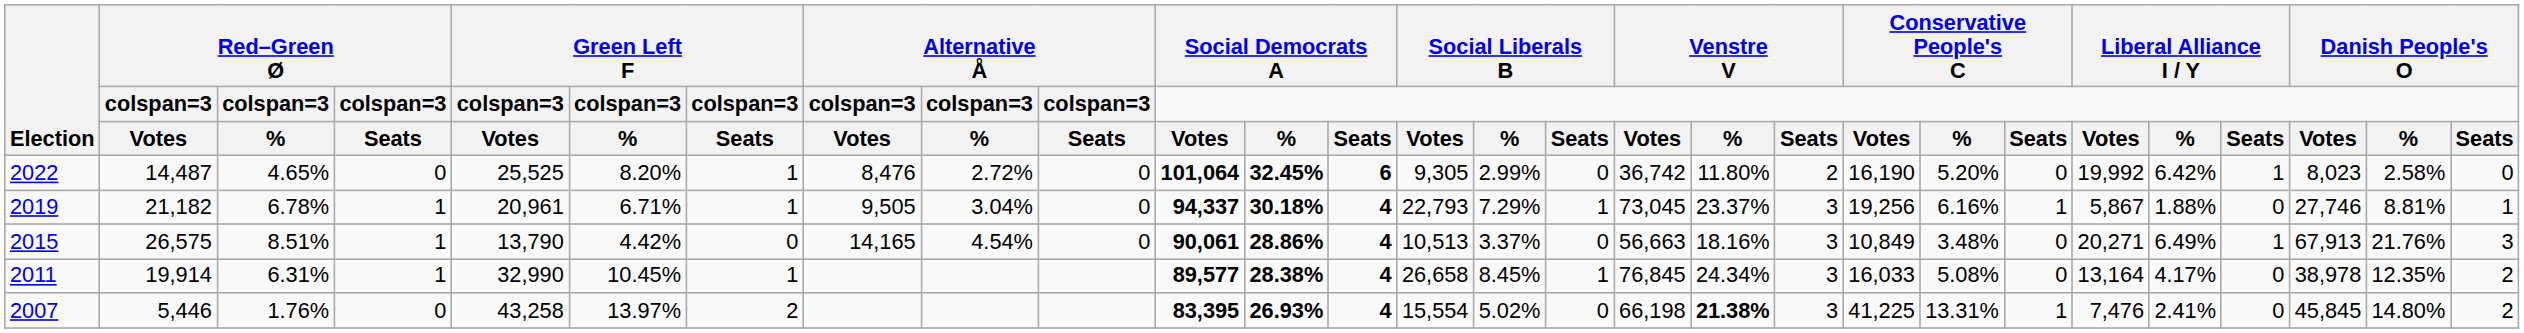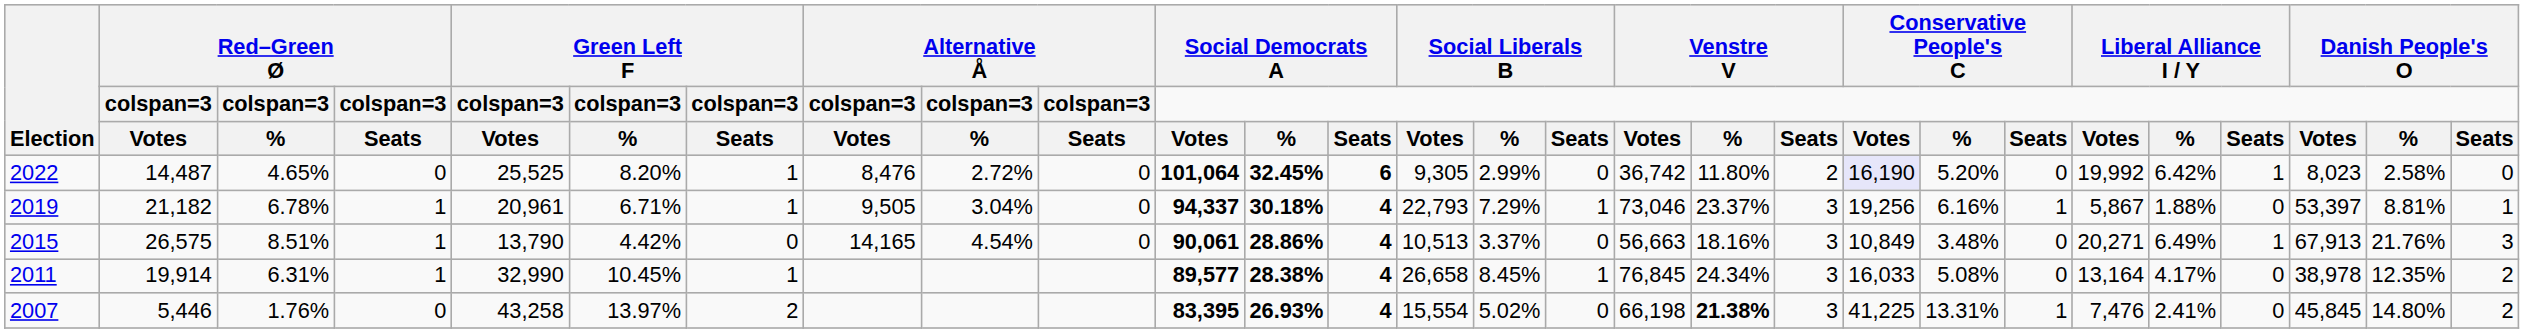(1882, 172) no background -> (1882, 172) lavender background
(1652, 207) 73,045 -> (1652, 207) 73,046
(2328, 207) 27,746 -> (2328, 207) 53,397
